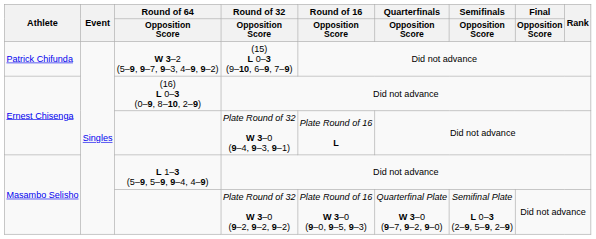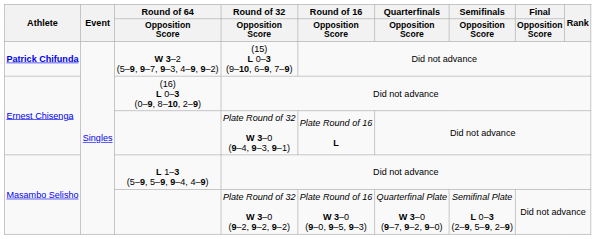(40, 59) normal -> (42, 59) bold
